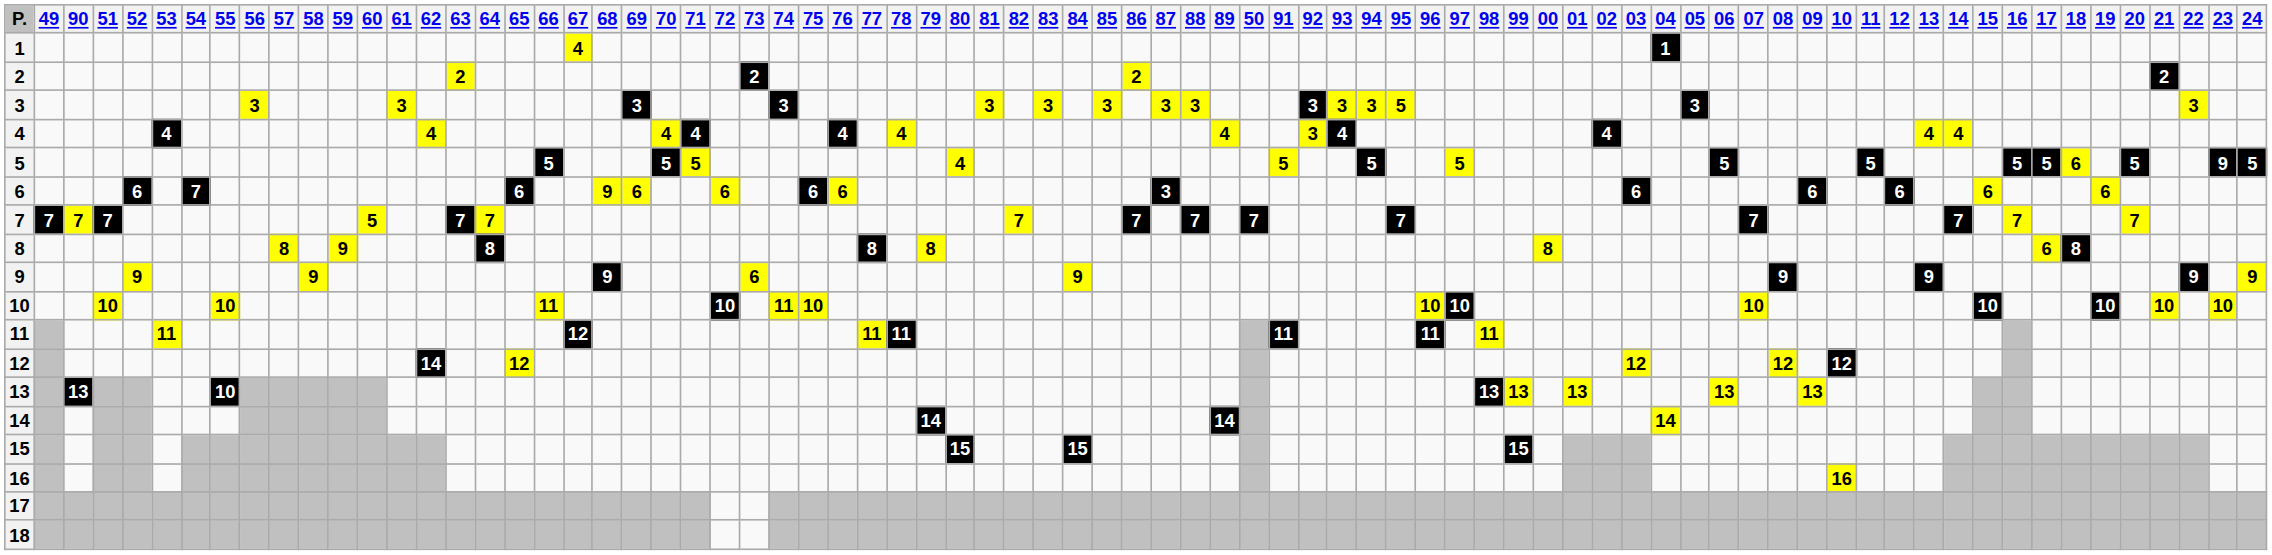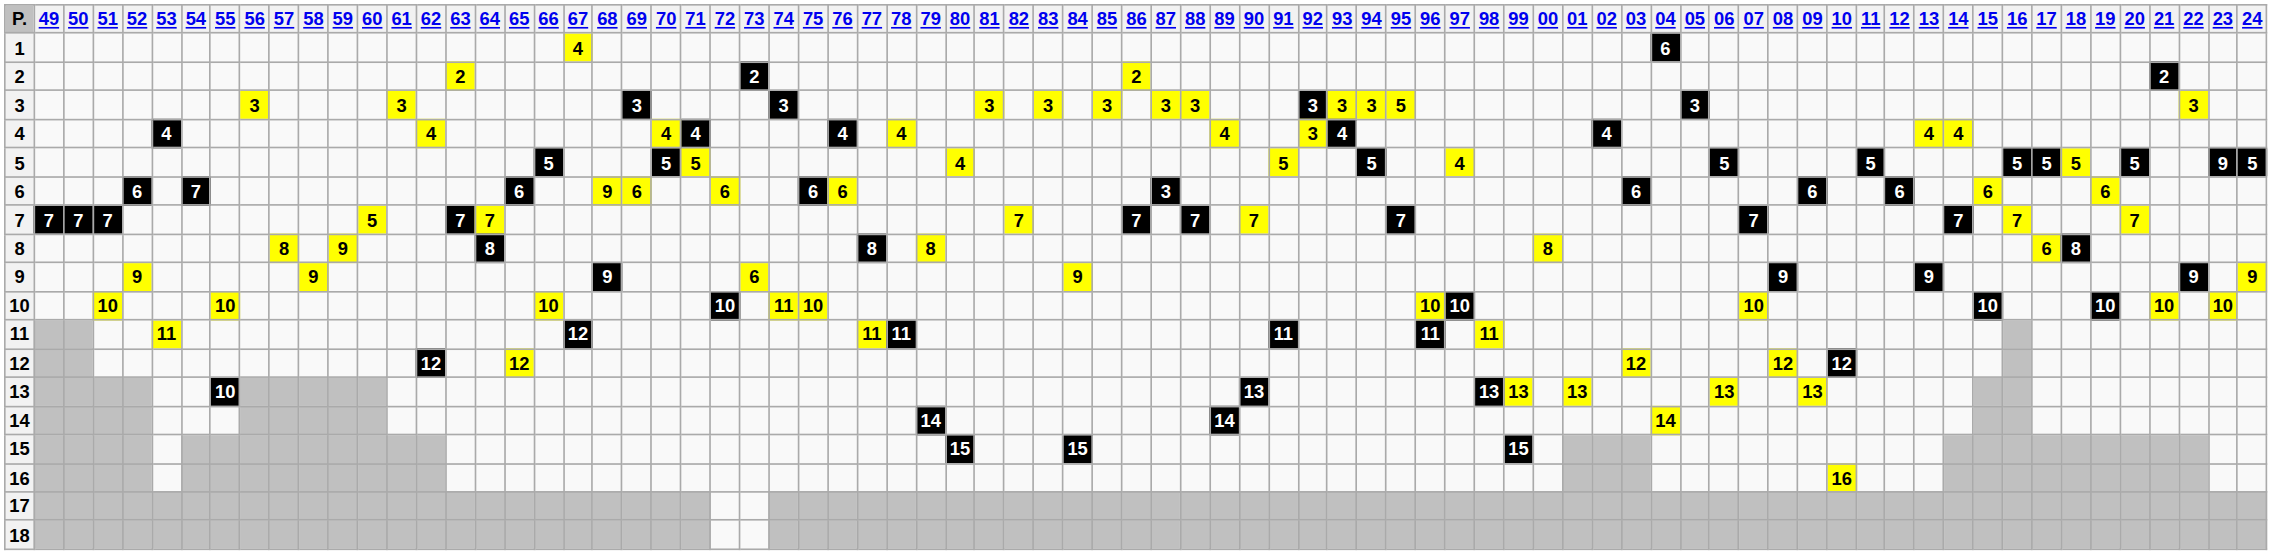columns swapped: (1254, 19) <-> (78, 19)
(1665, 48) 1 -> (1665, 48) 6
(1460, 163) 5 -> (1460, 163) 4
(2076, 163) 6 -> (2076, 163) 5
(549, 306) 11 -> (549, 306) 10
(431, 363) 14 -> (431, 363) 12
